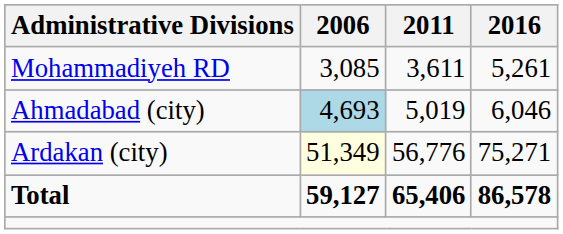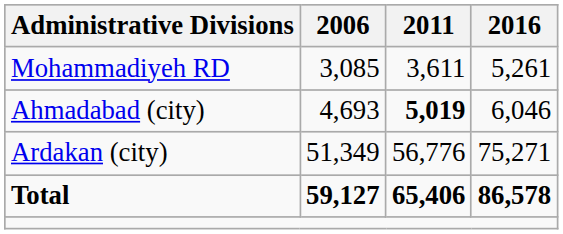(350, 110) lightblue background -> (350, 110) no background
(435, 110) normal -> (435, 110) bold
(343, 152) lightyellow background -> (343, 152) no background
